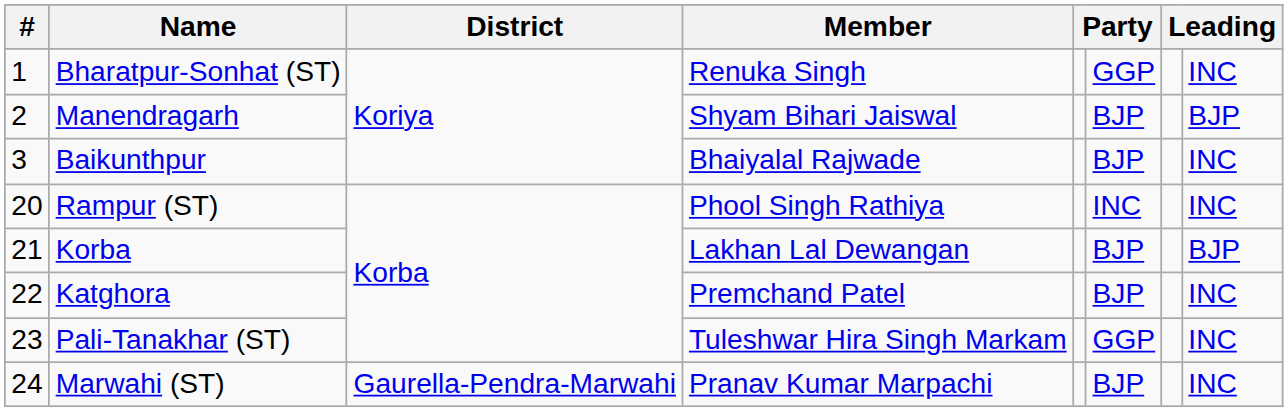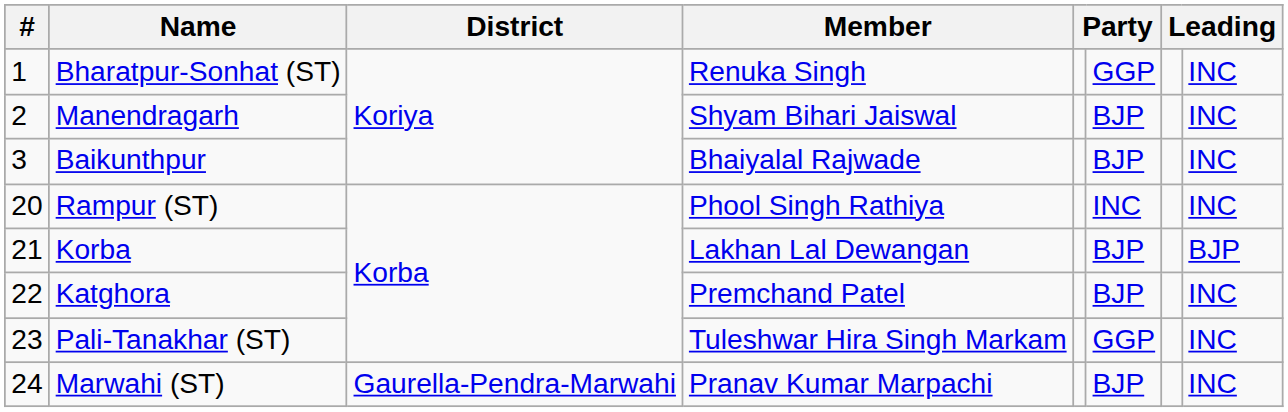(1214, 116) BJP -> (1213, 116) INC
